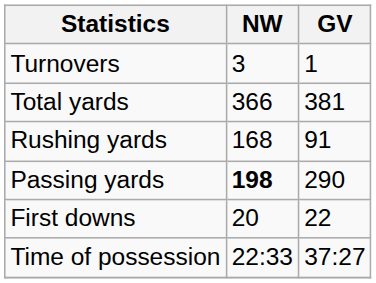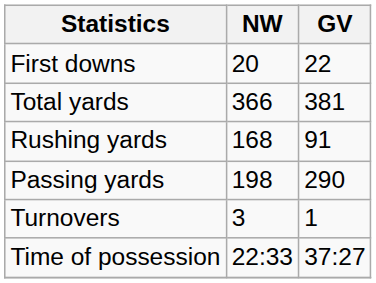rows swapped: (73, 218) <-> (65, 63)
(252, 179) bold -> (252, 179) normal
